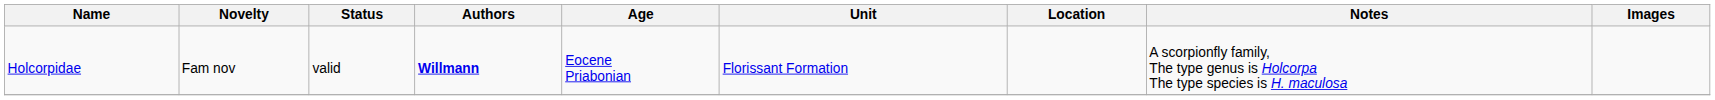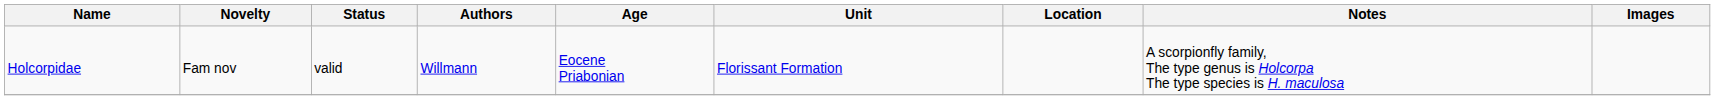(449, 68) bold -> (449, 68) normal
